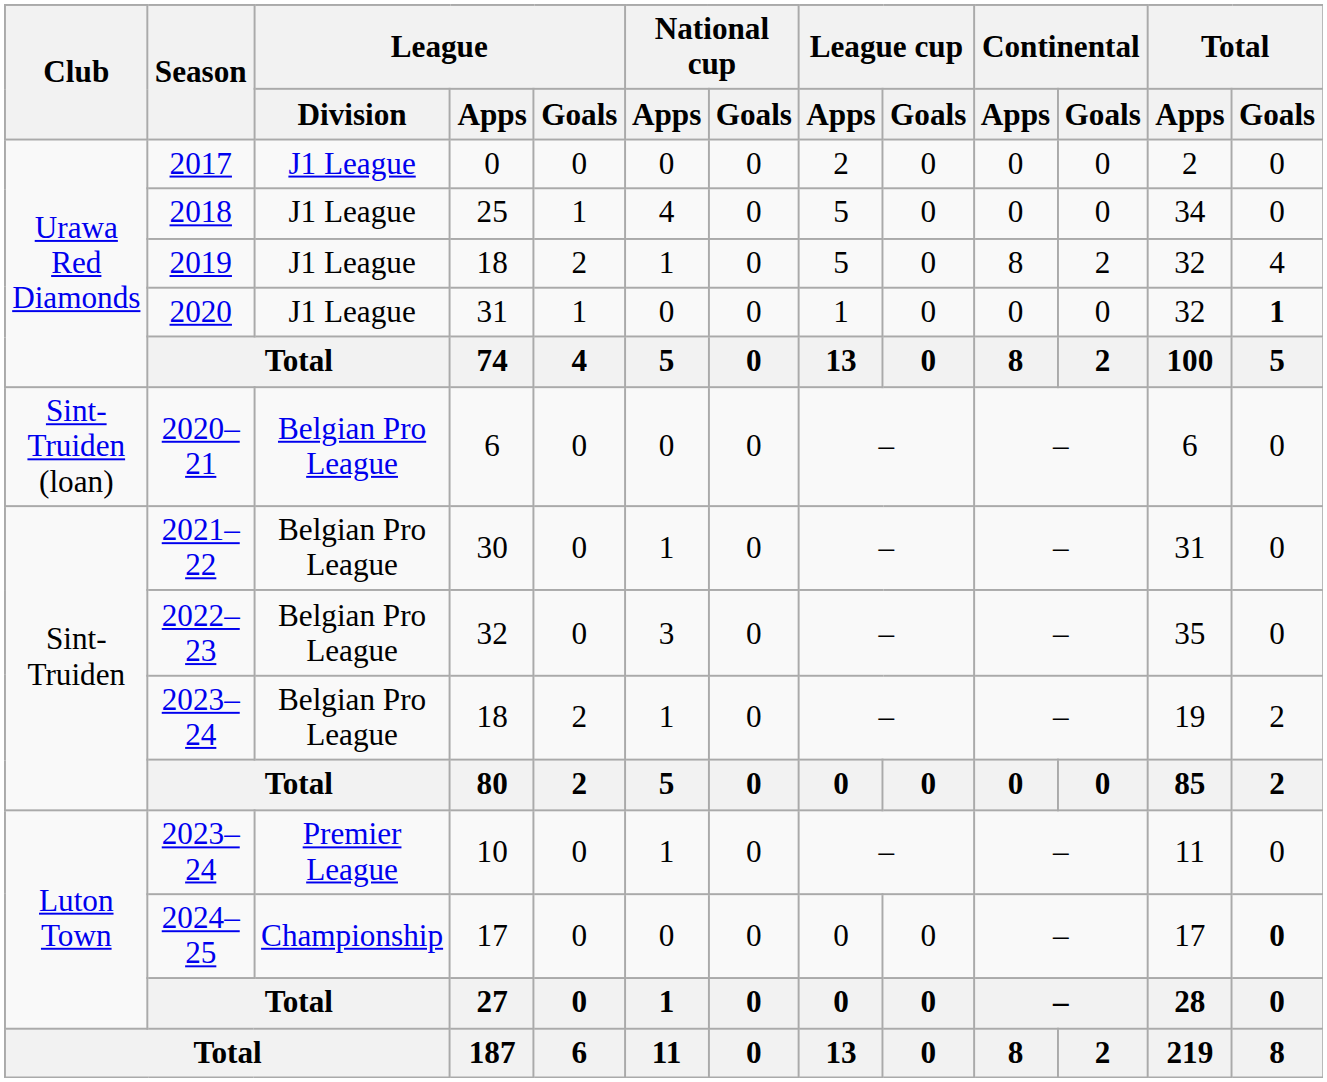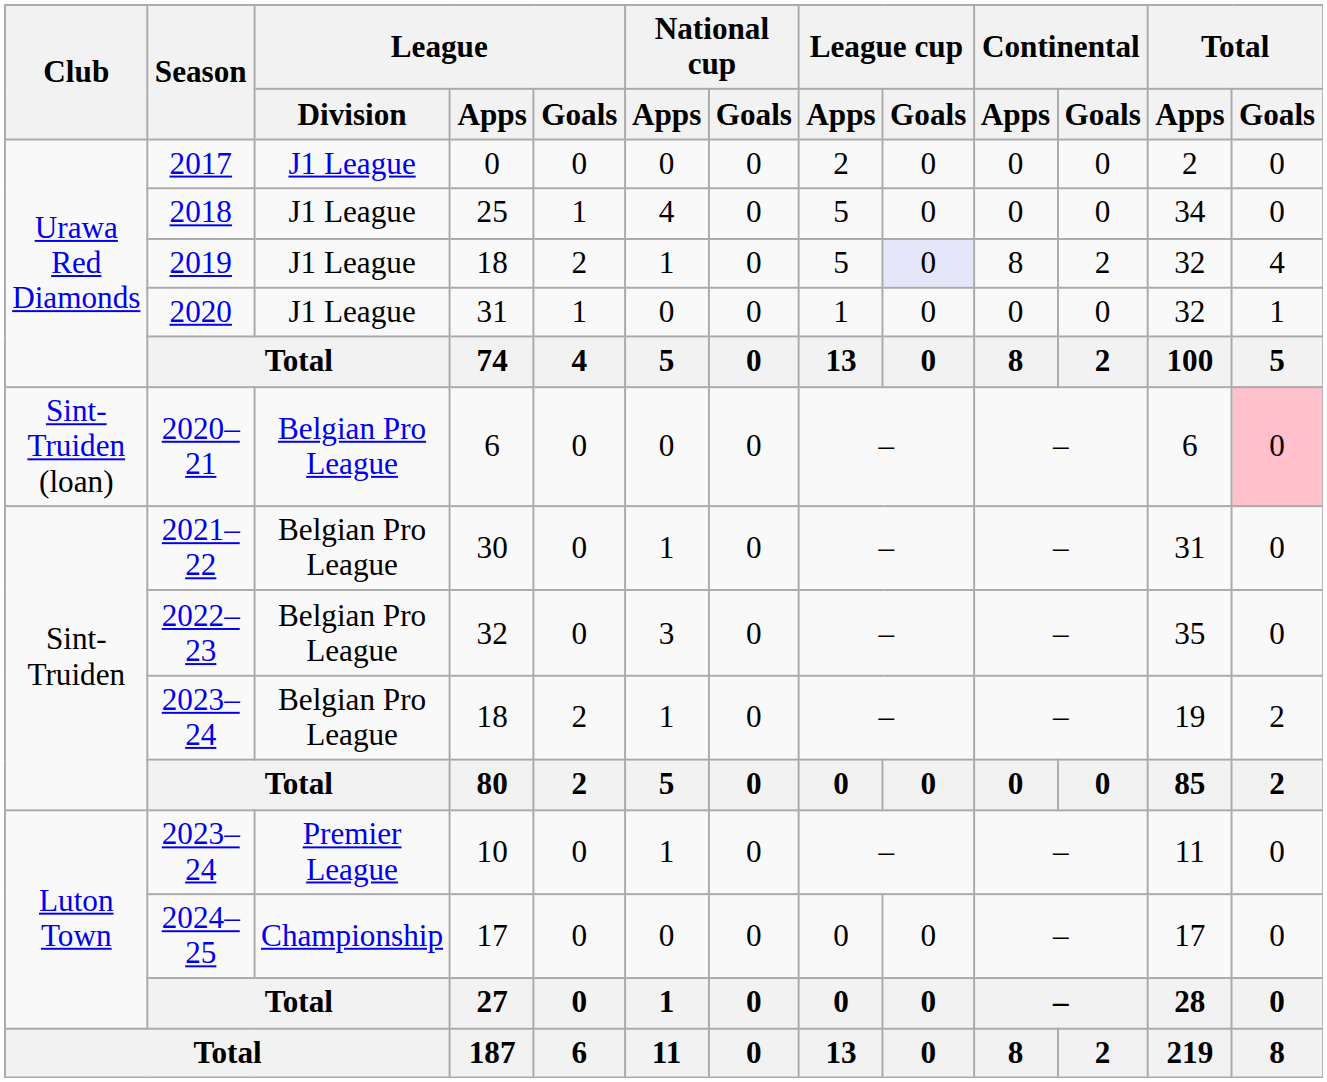(928, 262) no background -> (928, 262) lavender background
(1277, 311) bold -> (1277, 311) normal
(1277, 445) no background -> (1277, 445) pink background
(1277, 935) bold -> (1277, 935) normal
